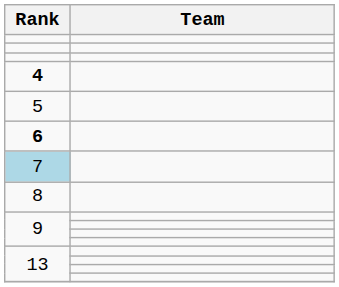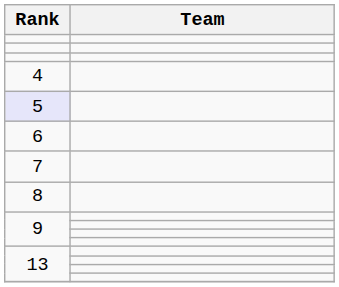(38, 76) bold -> (38, 76) normal
(38, 106) no background -> (38, 106) lavender background
(38, 136) bold -> (38, 136) normal
(38, 166) lightblue background -> (38, 166) no background
